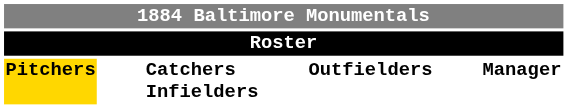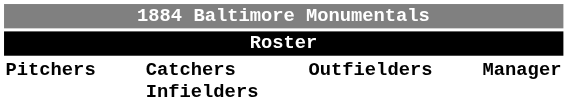(51, 71) gold background -> (51, 71) no background
